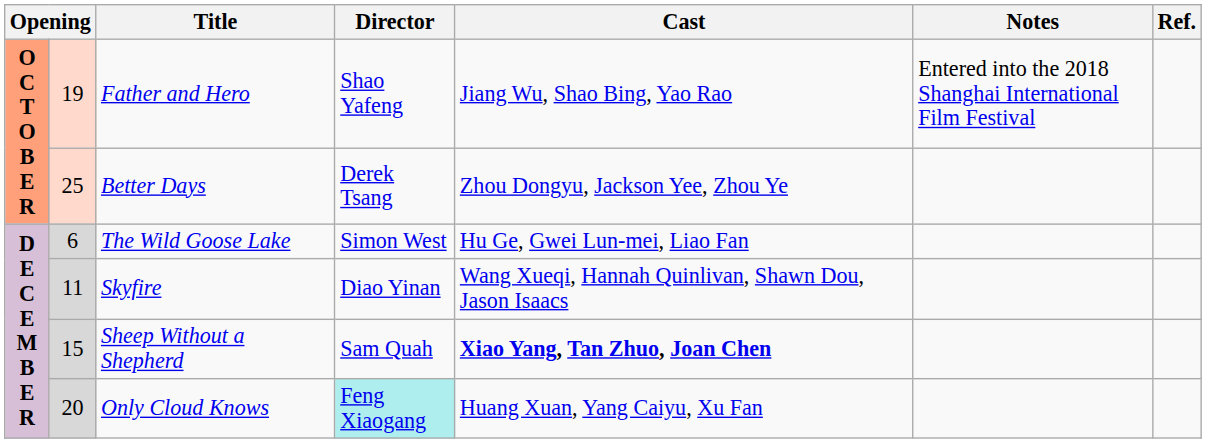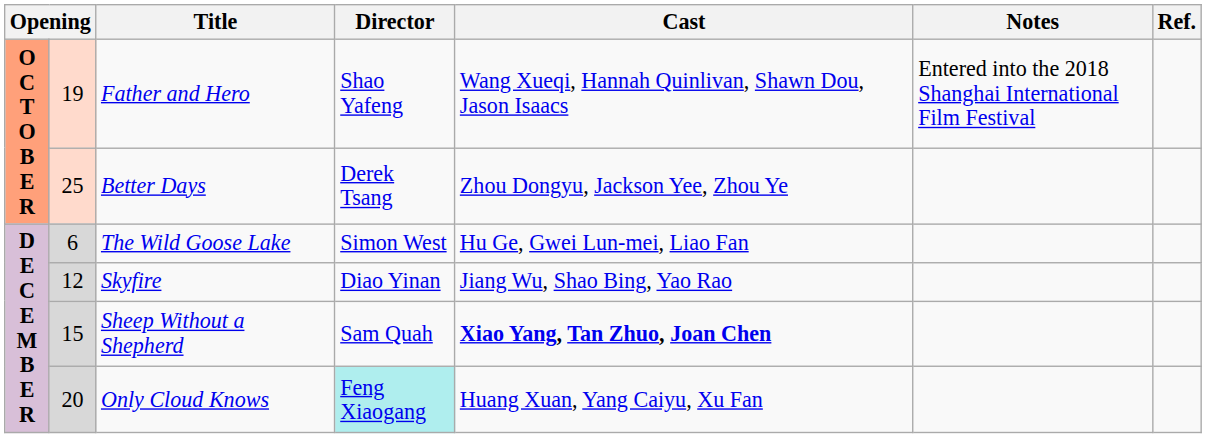(596, 93) Jiang Wu, Shao Bing, Yao Rao -> (662, 93) Wang Xueqi, Hannah Quinlivan, Shawn Dou, Jason Isaacs
(73, 288) 11 -> (73, 281) 12
(662, 288) Wang Xueqi, Hannah Quinlivan, Shawn Dou, Jason Isaacs -> (596, 281) Jiang Wu, Shao Bing, Yao Rao
